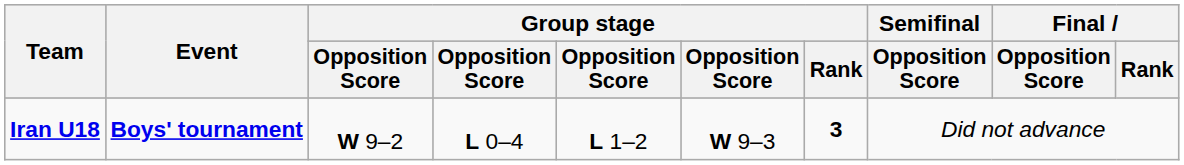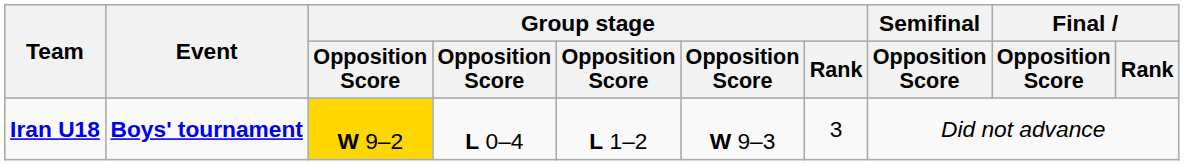(370, 142) no background -> (370, 142) gold background
(836, 129) bold -> (836, 129) normal
